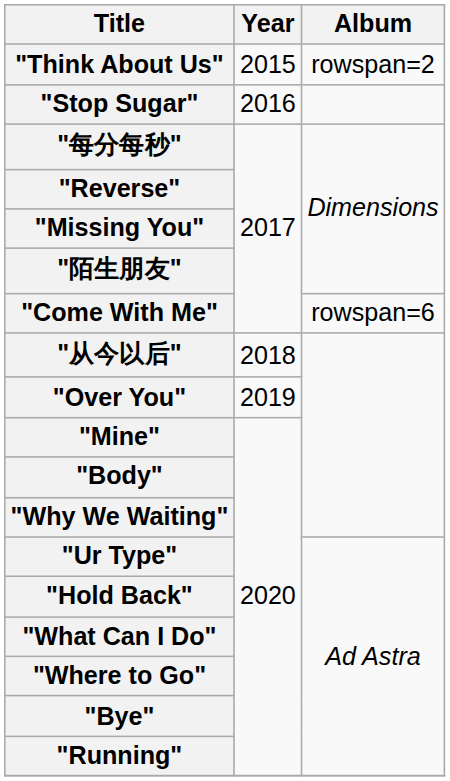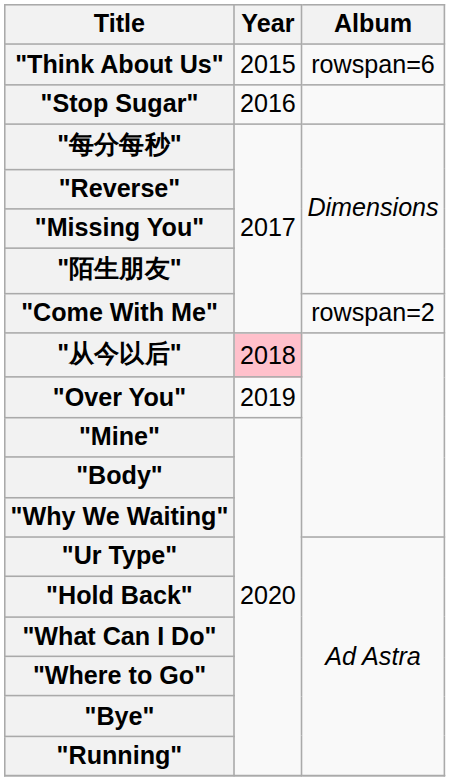(373, 64) rowspan=2 -> (373, 64) rowspan=6
(373, 312) rowspan=6 -> (373, 312) rowspan=2
(268, 354) no background -> (268, 354) pink background
